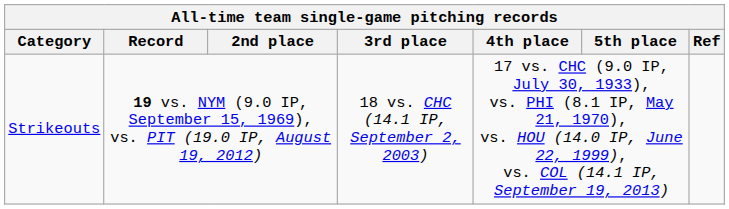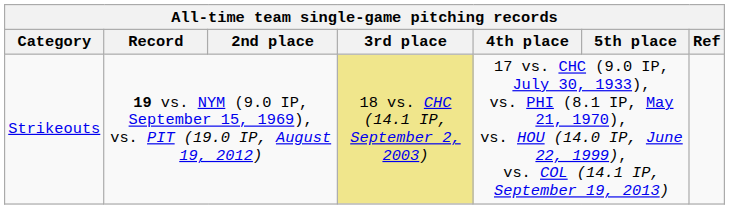(405, 129) no background -> (405, 129) khaki background
